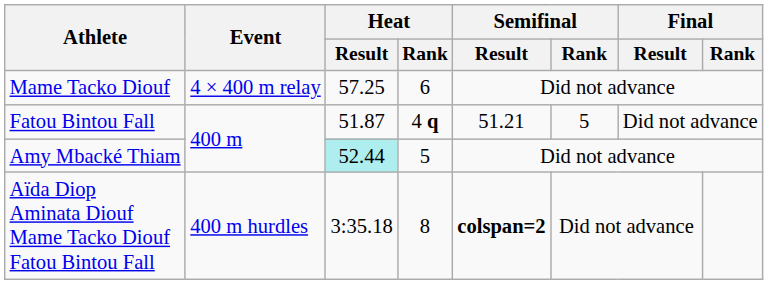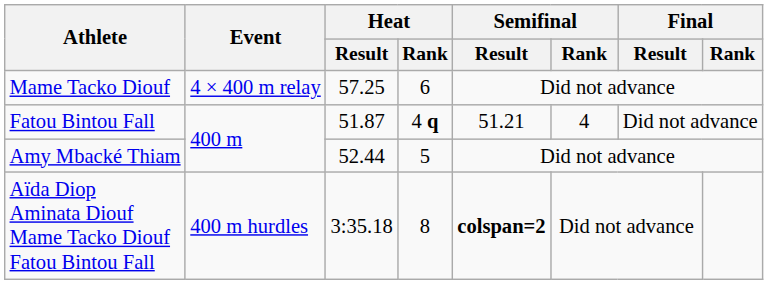(584, 121) 5 -> (584, 121) 4
(362, 155) paleturquoise background -> (362, 155) no background
